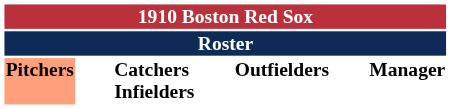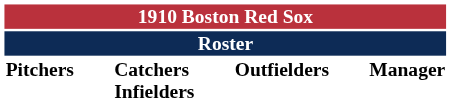(40, 70) lightsalmon background -> (40, 70) no background
